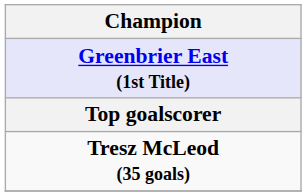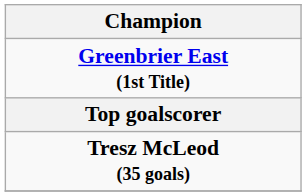(153, 68) lavender background -> (153, 68) no background
